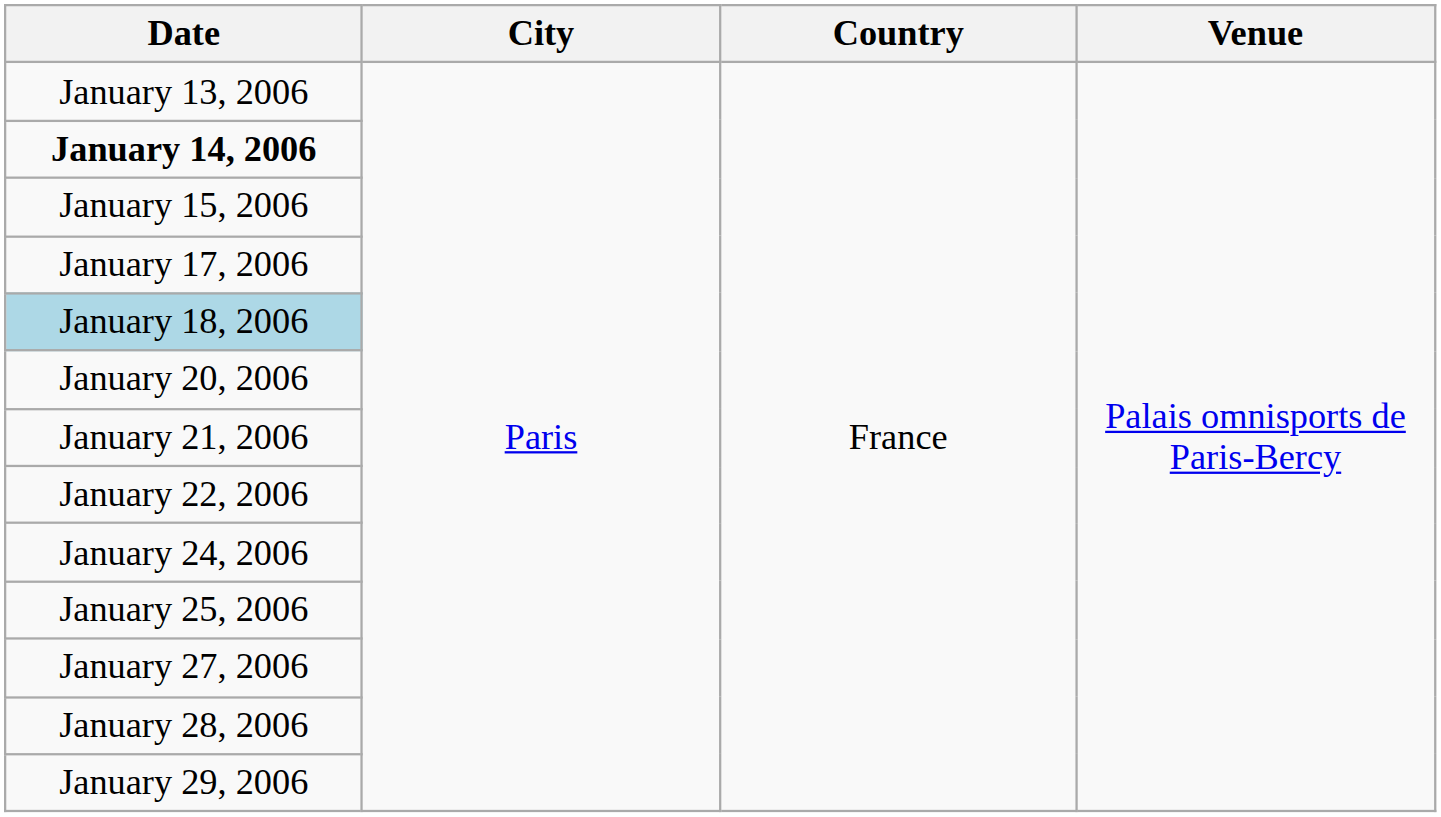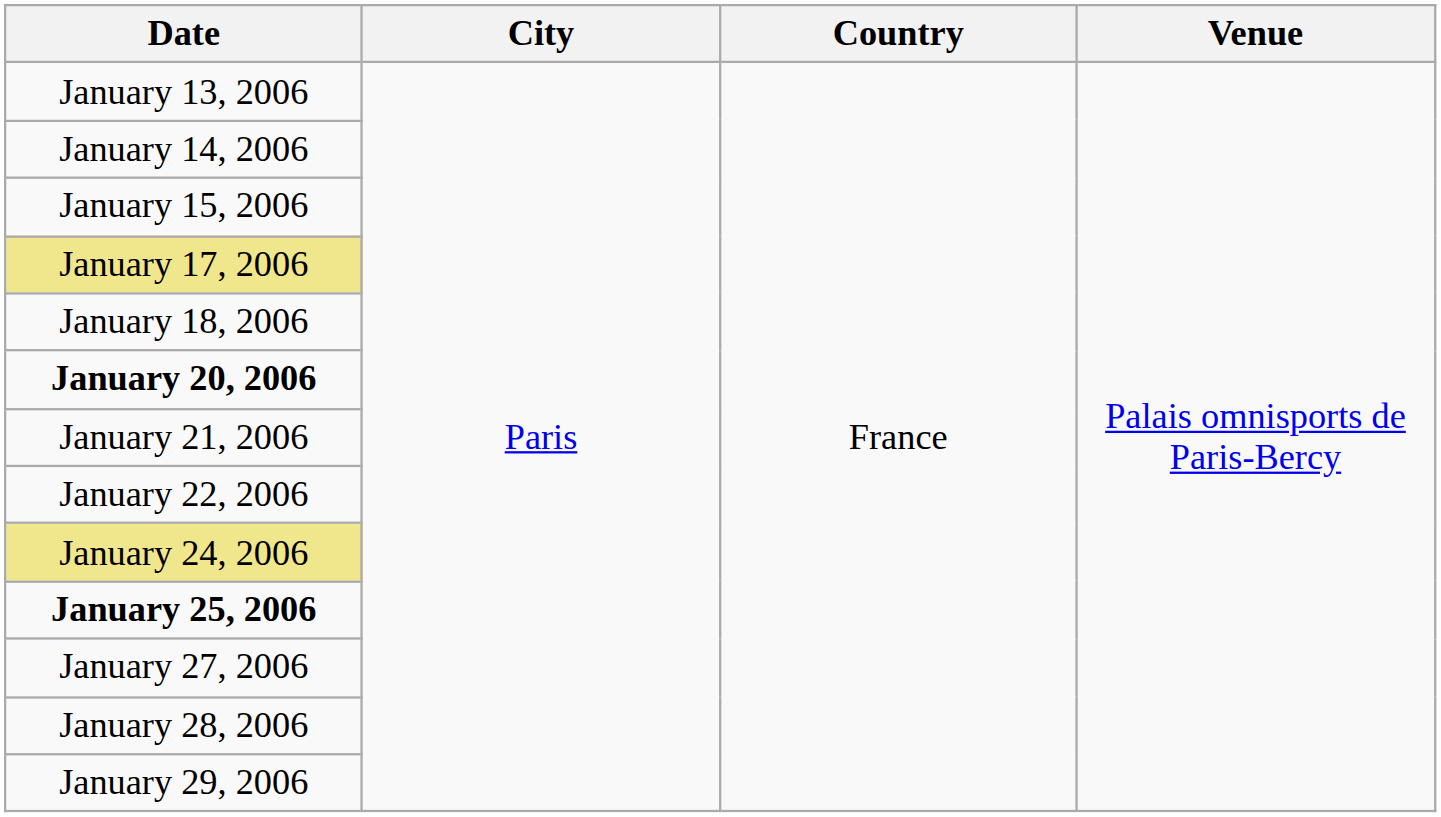(184, 148) bold -> (184, 148) normal
(184, 263) no background -> (184, 263) khaki background
(184, 321) lightblue background -> (184, 321) no background
(184, 378) normal -> (184, 378) bold
(184, 551) no background -> (184, 551) khaki background
(184, 609) normal -> (184, 609) bold
